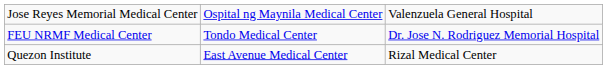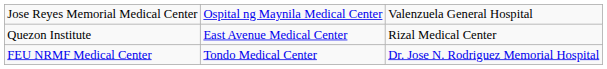rows swapped: (79, 34) <-> (49, 54)
